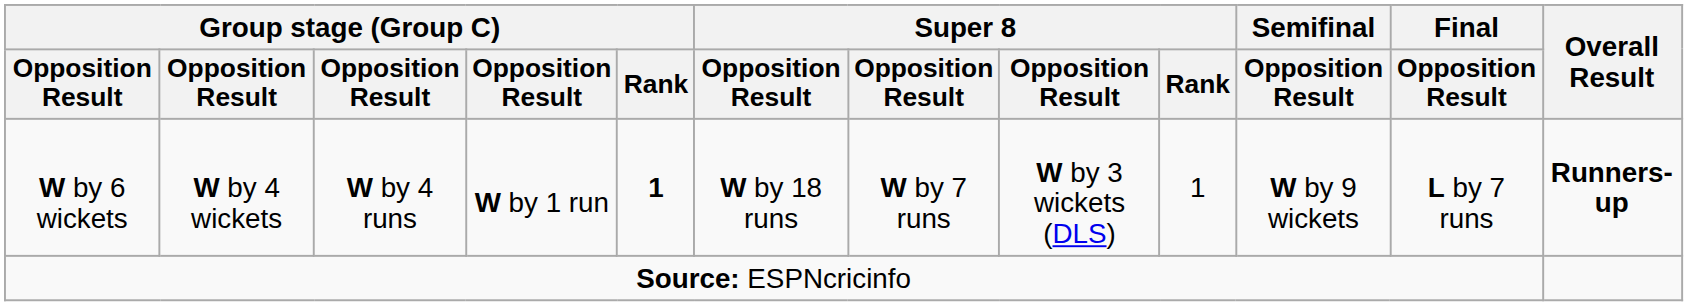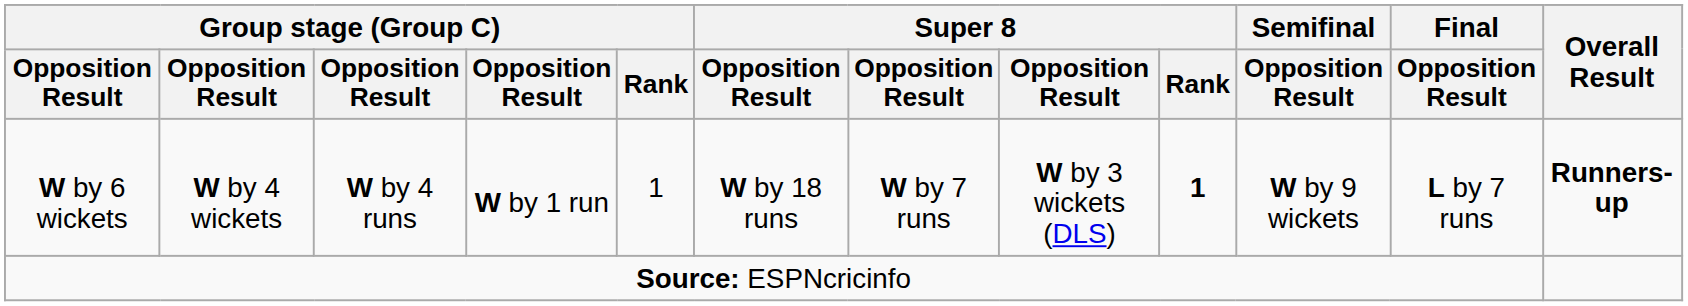(656, 188) bold -> (656, 188) normal
(1198, 188) normal -> (1198, 188) bold
